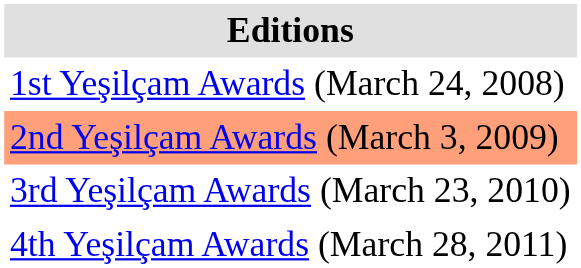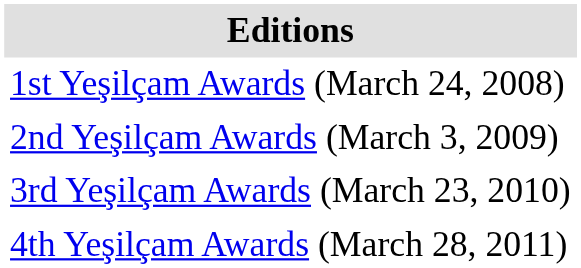(284, 137) lightsalmon background -> (284, 137) no background
